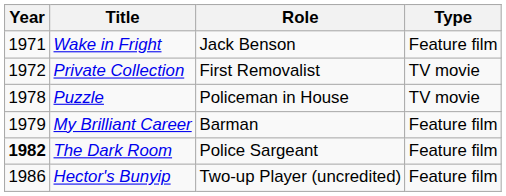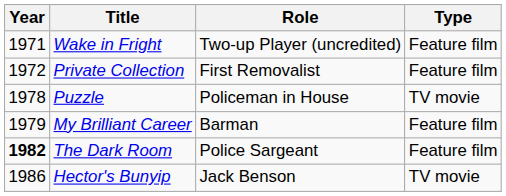(248, 44) Jack Benson -> (300, 44) Two-up Player (uncredited)
(444, 71) TV movie -> (453, 71) Feature film
(300, 177) Two-up Player (uncredited) -> (248, 177) Jack Benson
(453, 177) Feature film -> (444, 177) TV movie
